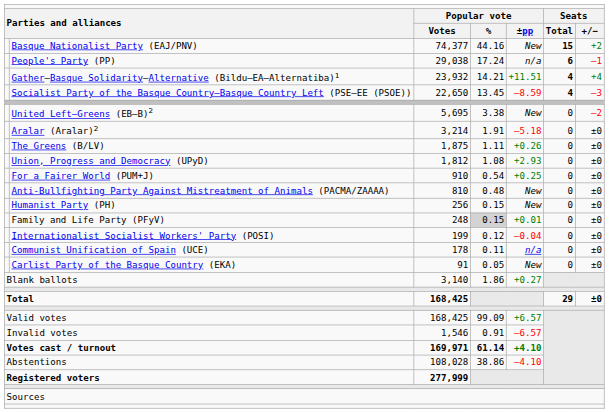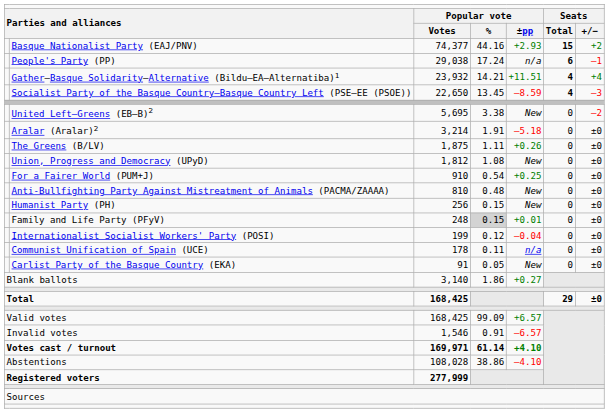(533, 46) New -> (528, 46) +2.93
(528, 161) +2.93 -> (533, 161) New
